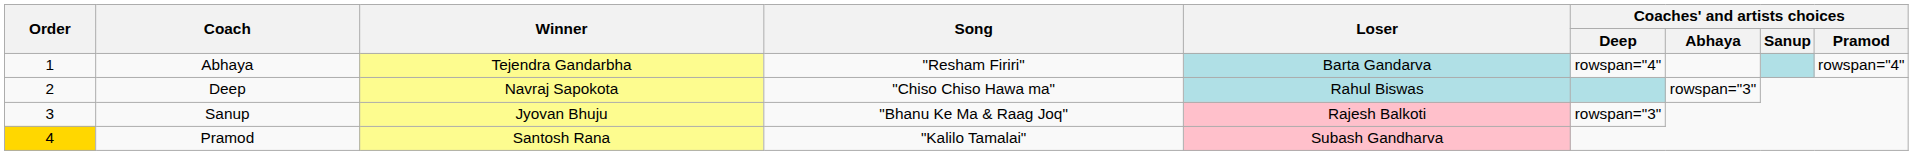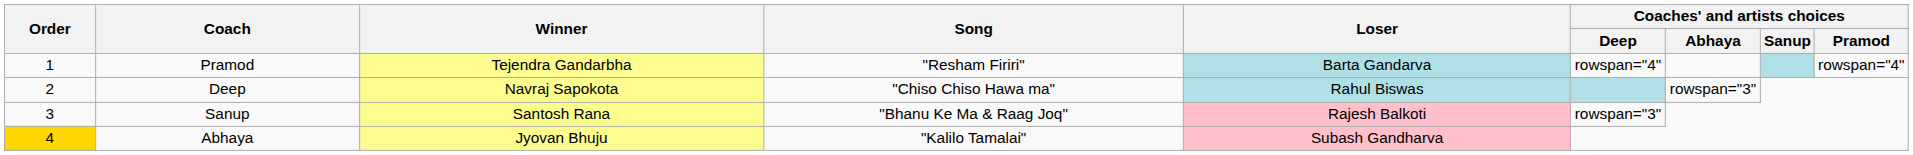(227, 65) Abhaya -> (227, 65) Pramod
(561, 114) Jyovan Bhuju -> (561, 114) Santosh Rana
(227, 138) Pramod -> (227, 138) Abhaya
(561, 138) Santosh Rana -> (561, 138) Jyovan Bhuju
